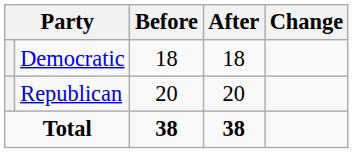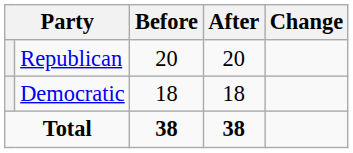rows swapped: (71, 93) <-> (72, 57)
